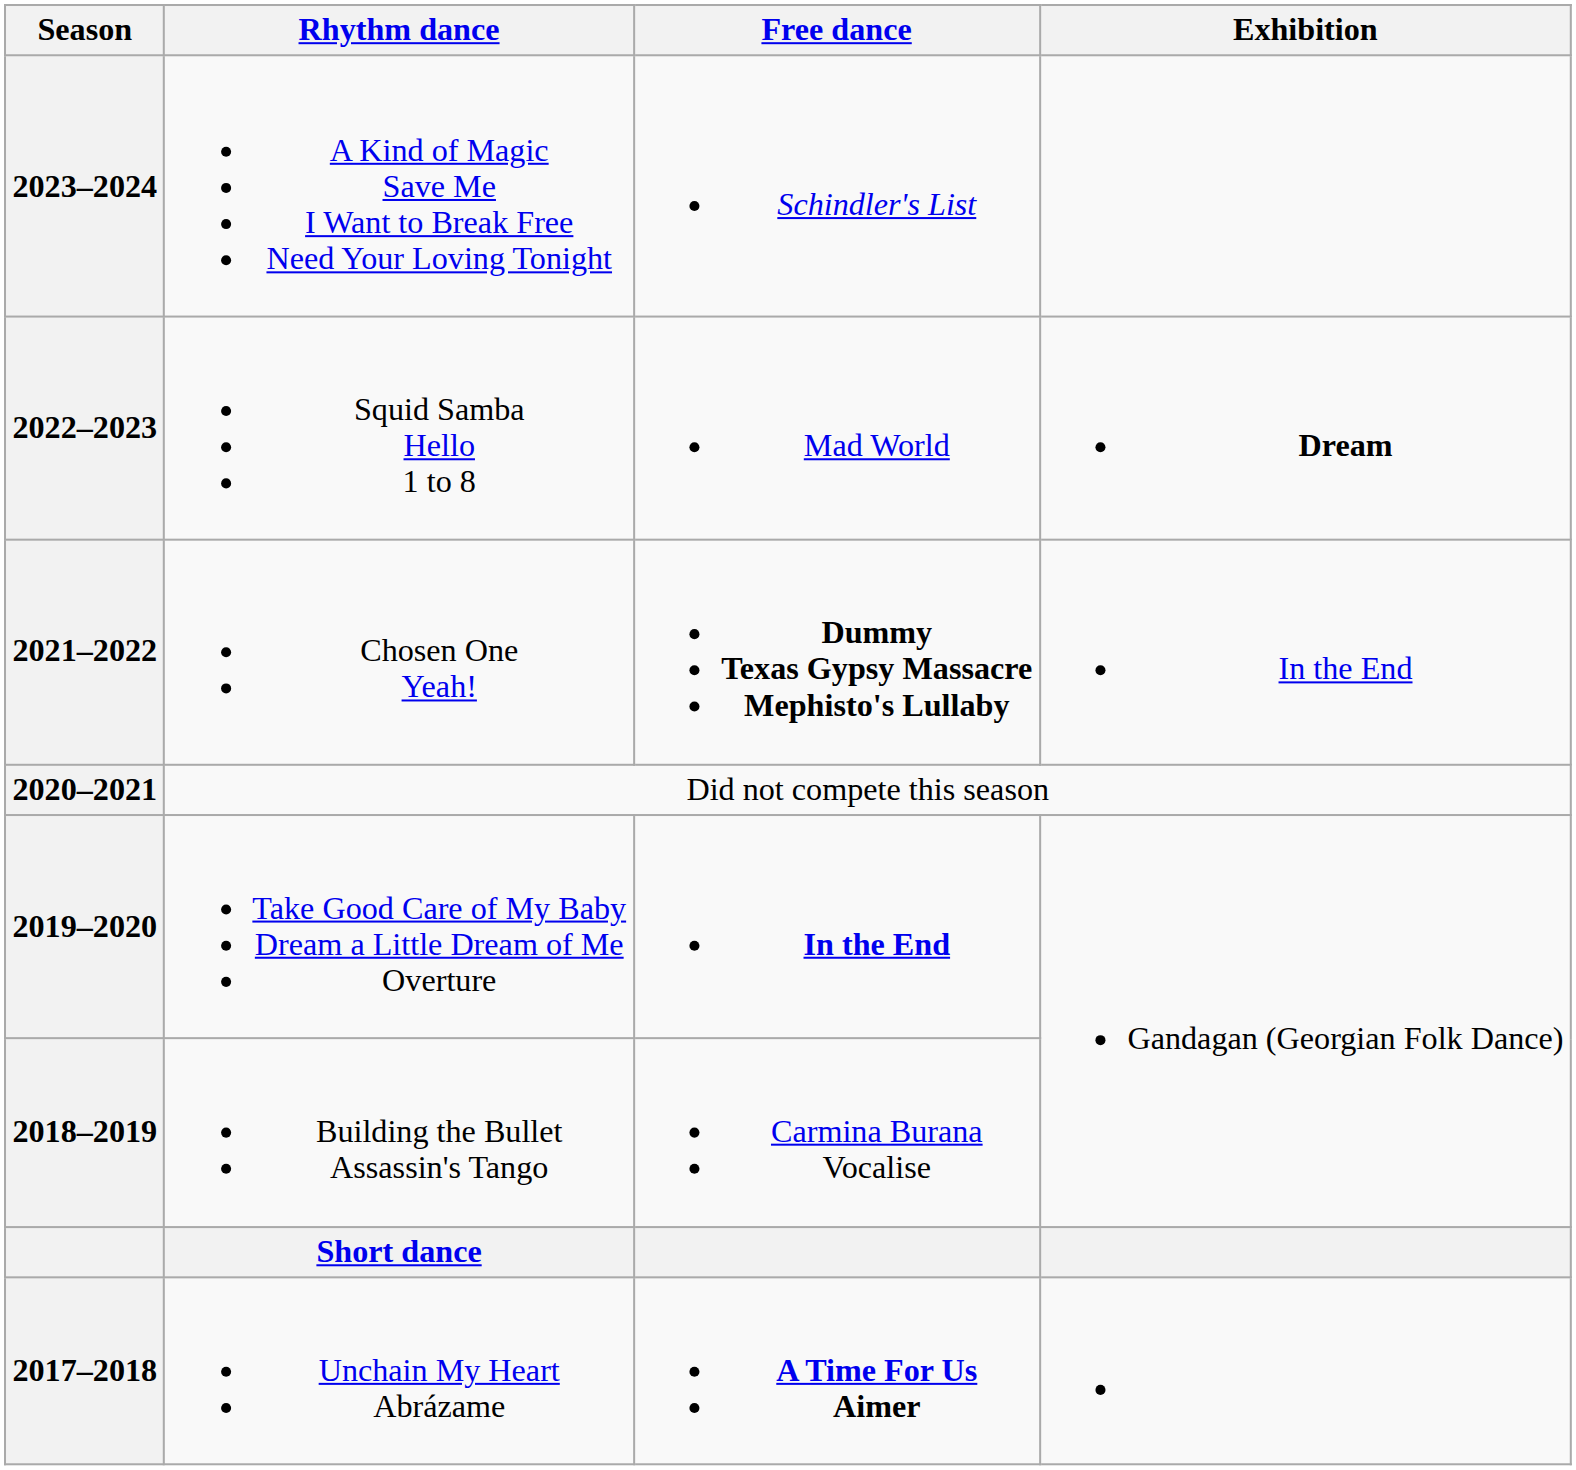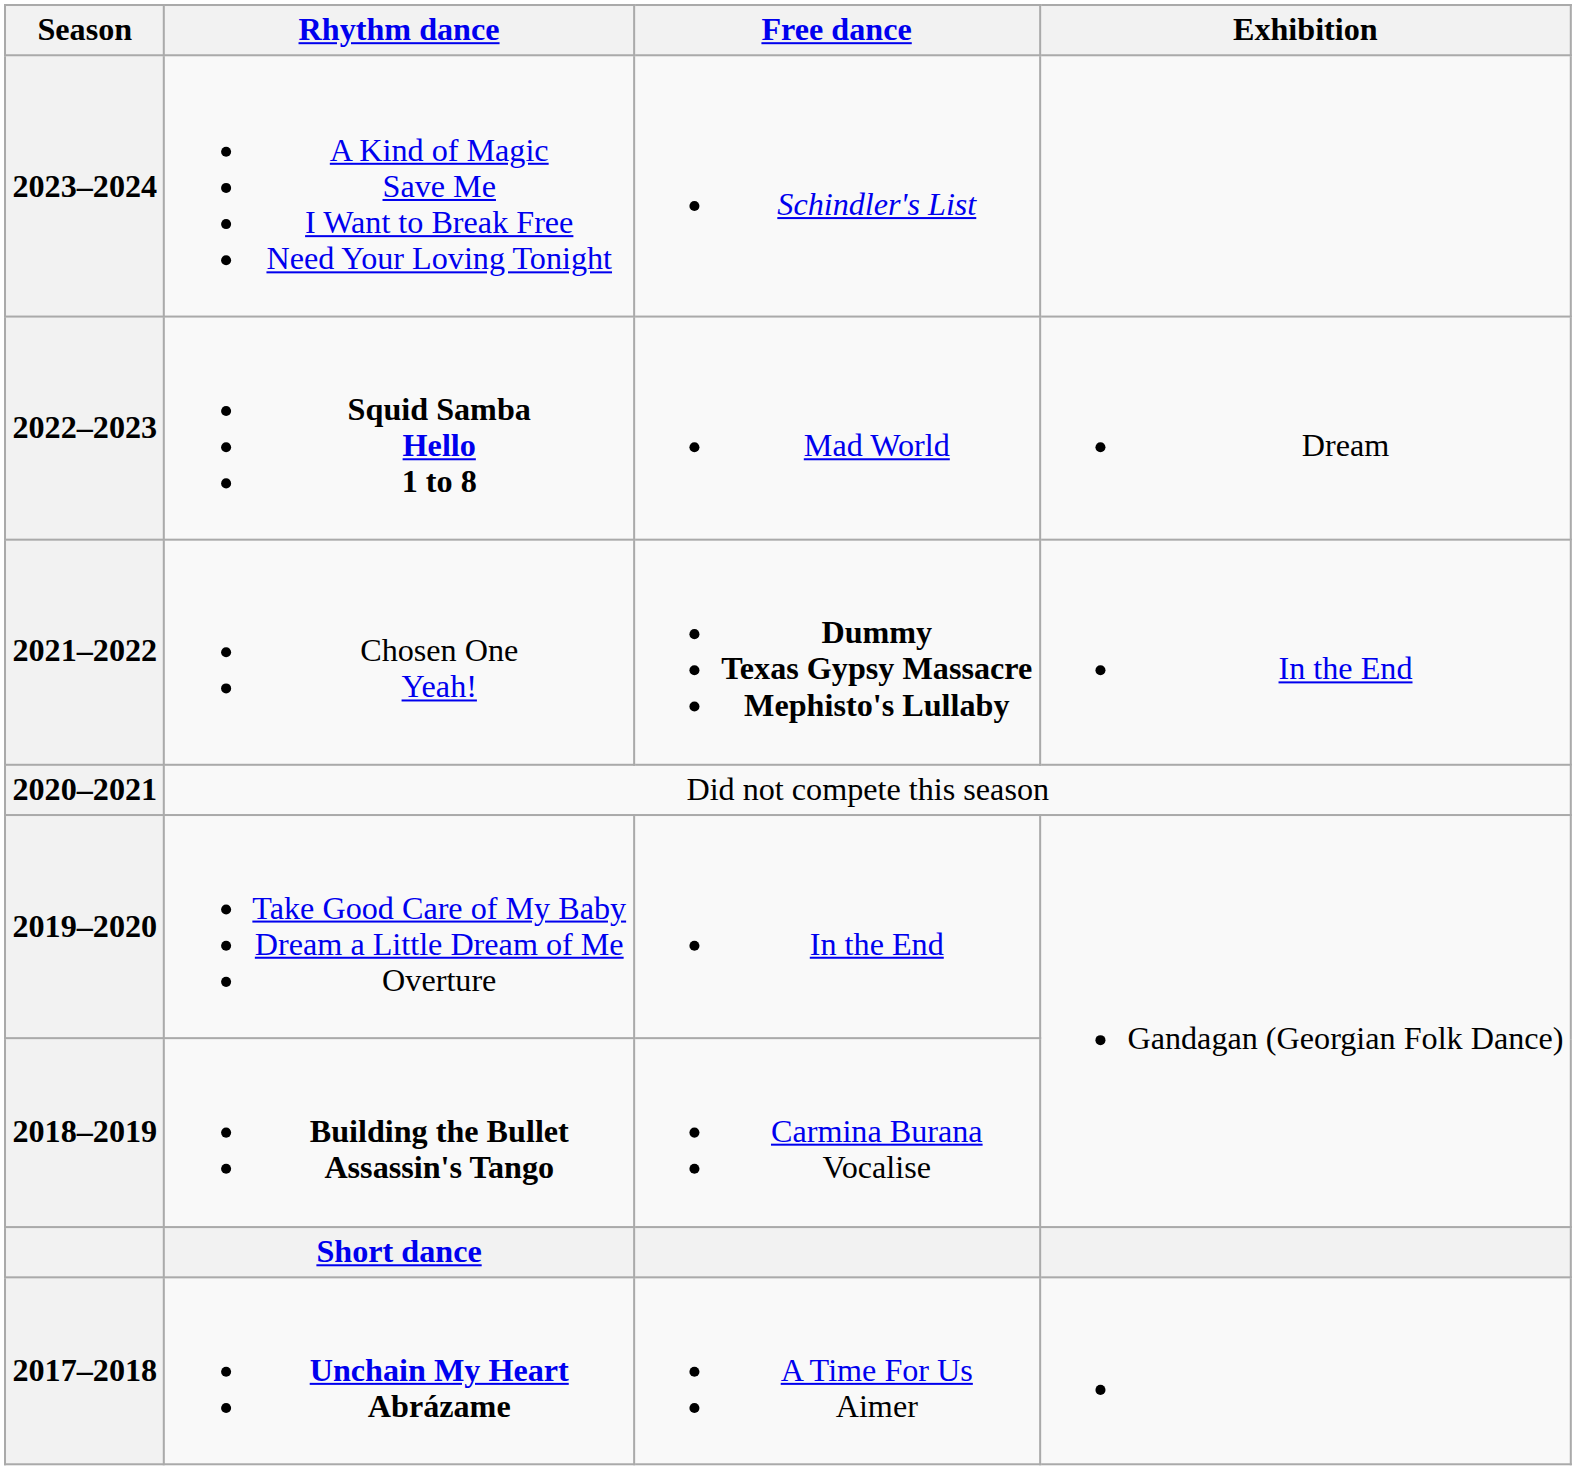(399, 446) normal -> (399, 446) bold
(1305, 446) bold -> (1305, 446) normal
(837, 945) bold -> (837, 945) normal
(399, 1151) normal -> (399, 1151) bold
(399, 1389) normal -> (399, 1389) bold
(837, 1389) bold -> (837, 1389) normal
